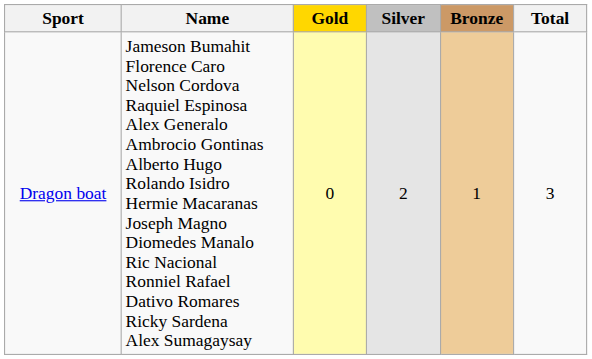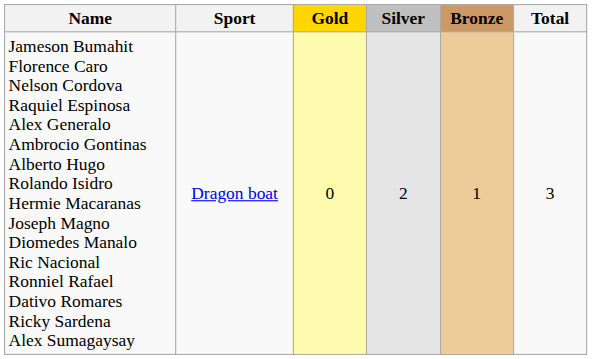columns swapped: (207, 18) <-> (63, 18)
